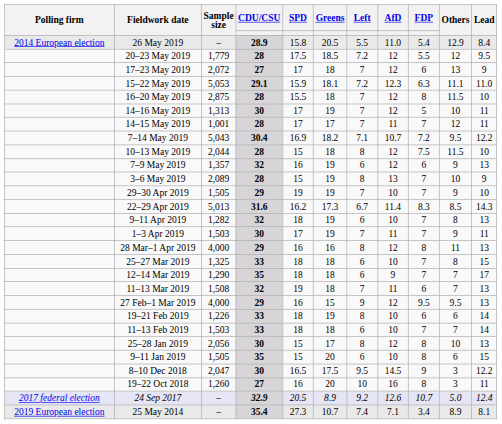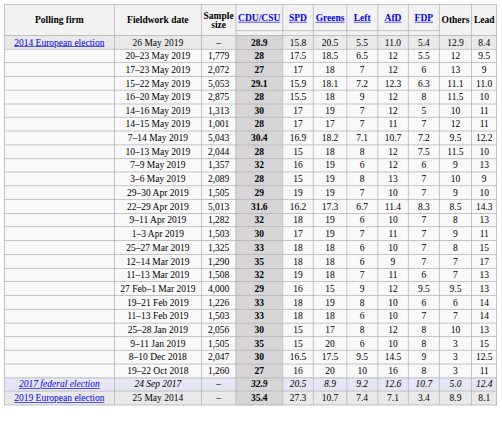(362, 56) 7.2 -> (362, 56) 6.5
(362, 97) 7 -> (362, 97) 9
- row: (158, 248)
(455, 357) 6 -> (455, 344) 3
(484, 371) 12.2 -> (484, 357) 12.5
